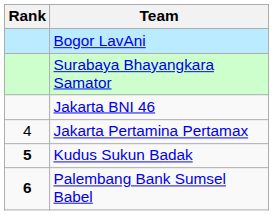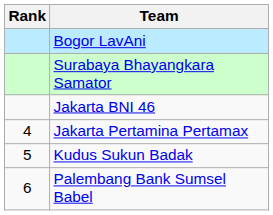(27, 155) bold -> (27, 155) normal
(27, 188) bold -> (27, 188) normal
